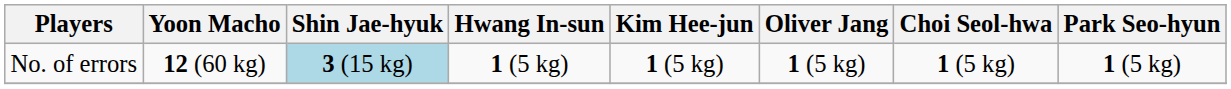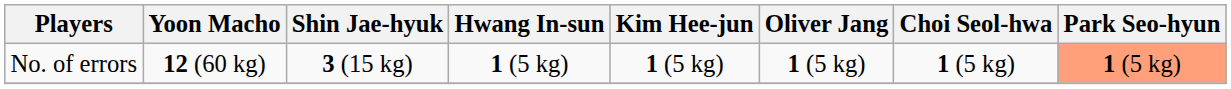(368, 63) lightblue background -> (368, 63) no background
(1142, 63) no background -> (1142, 63) lightsalmon background
